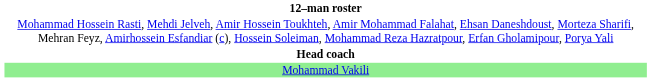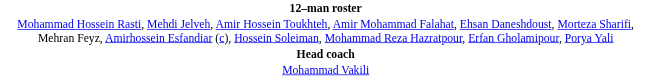(326, 70) lightgreen background -> (326, 70) no background
